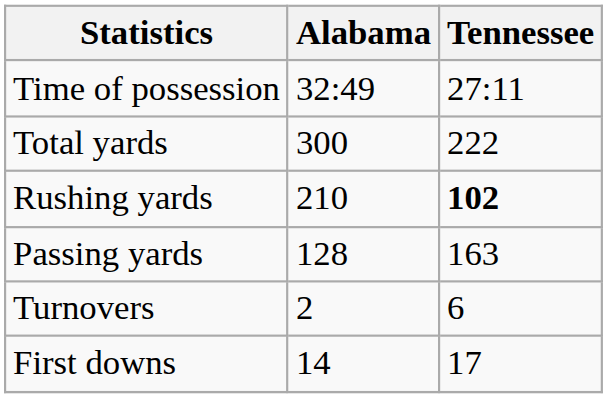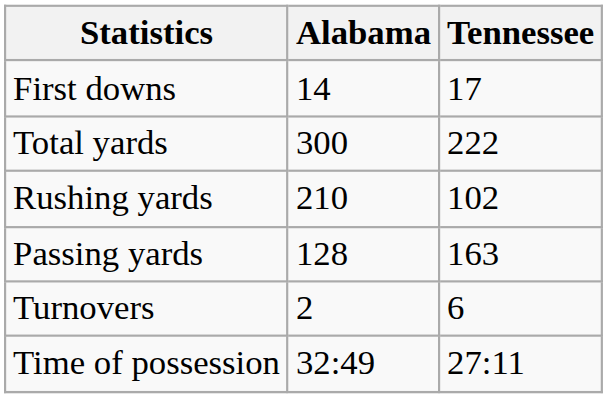rows swapped: (95, 363) <-> (147, 87)
(473, 197) bold -> (473, 197) normal
